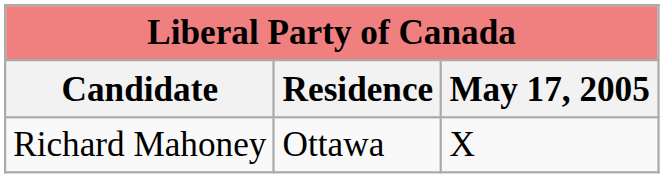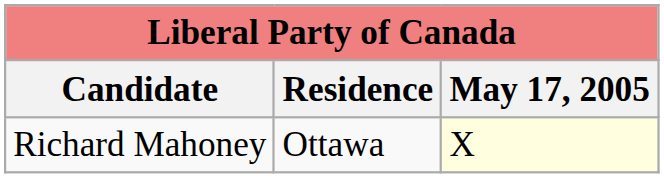(462, 144) no background -> (462, 144) lightyellow background
